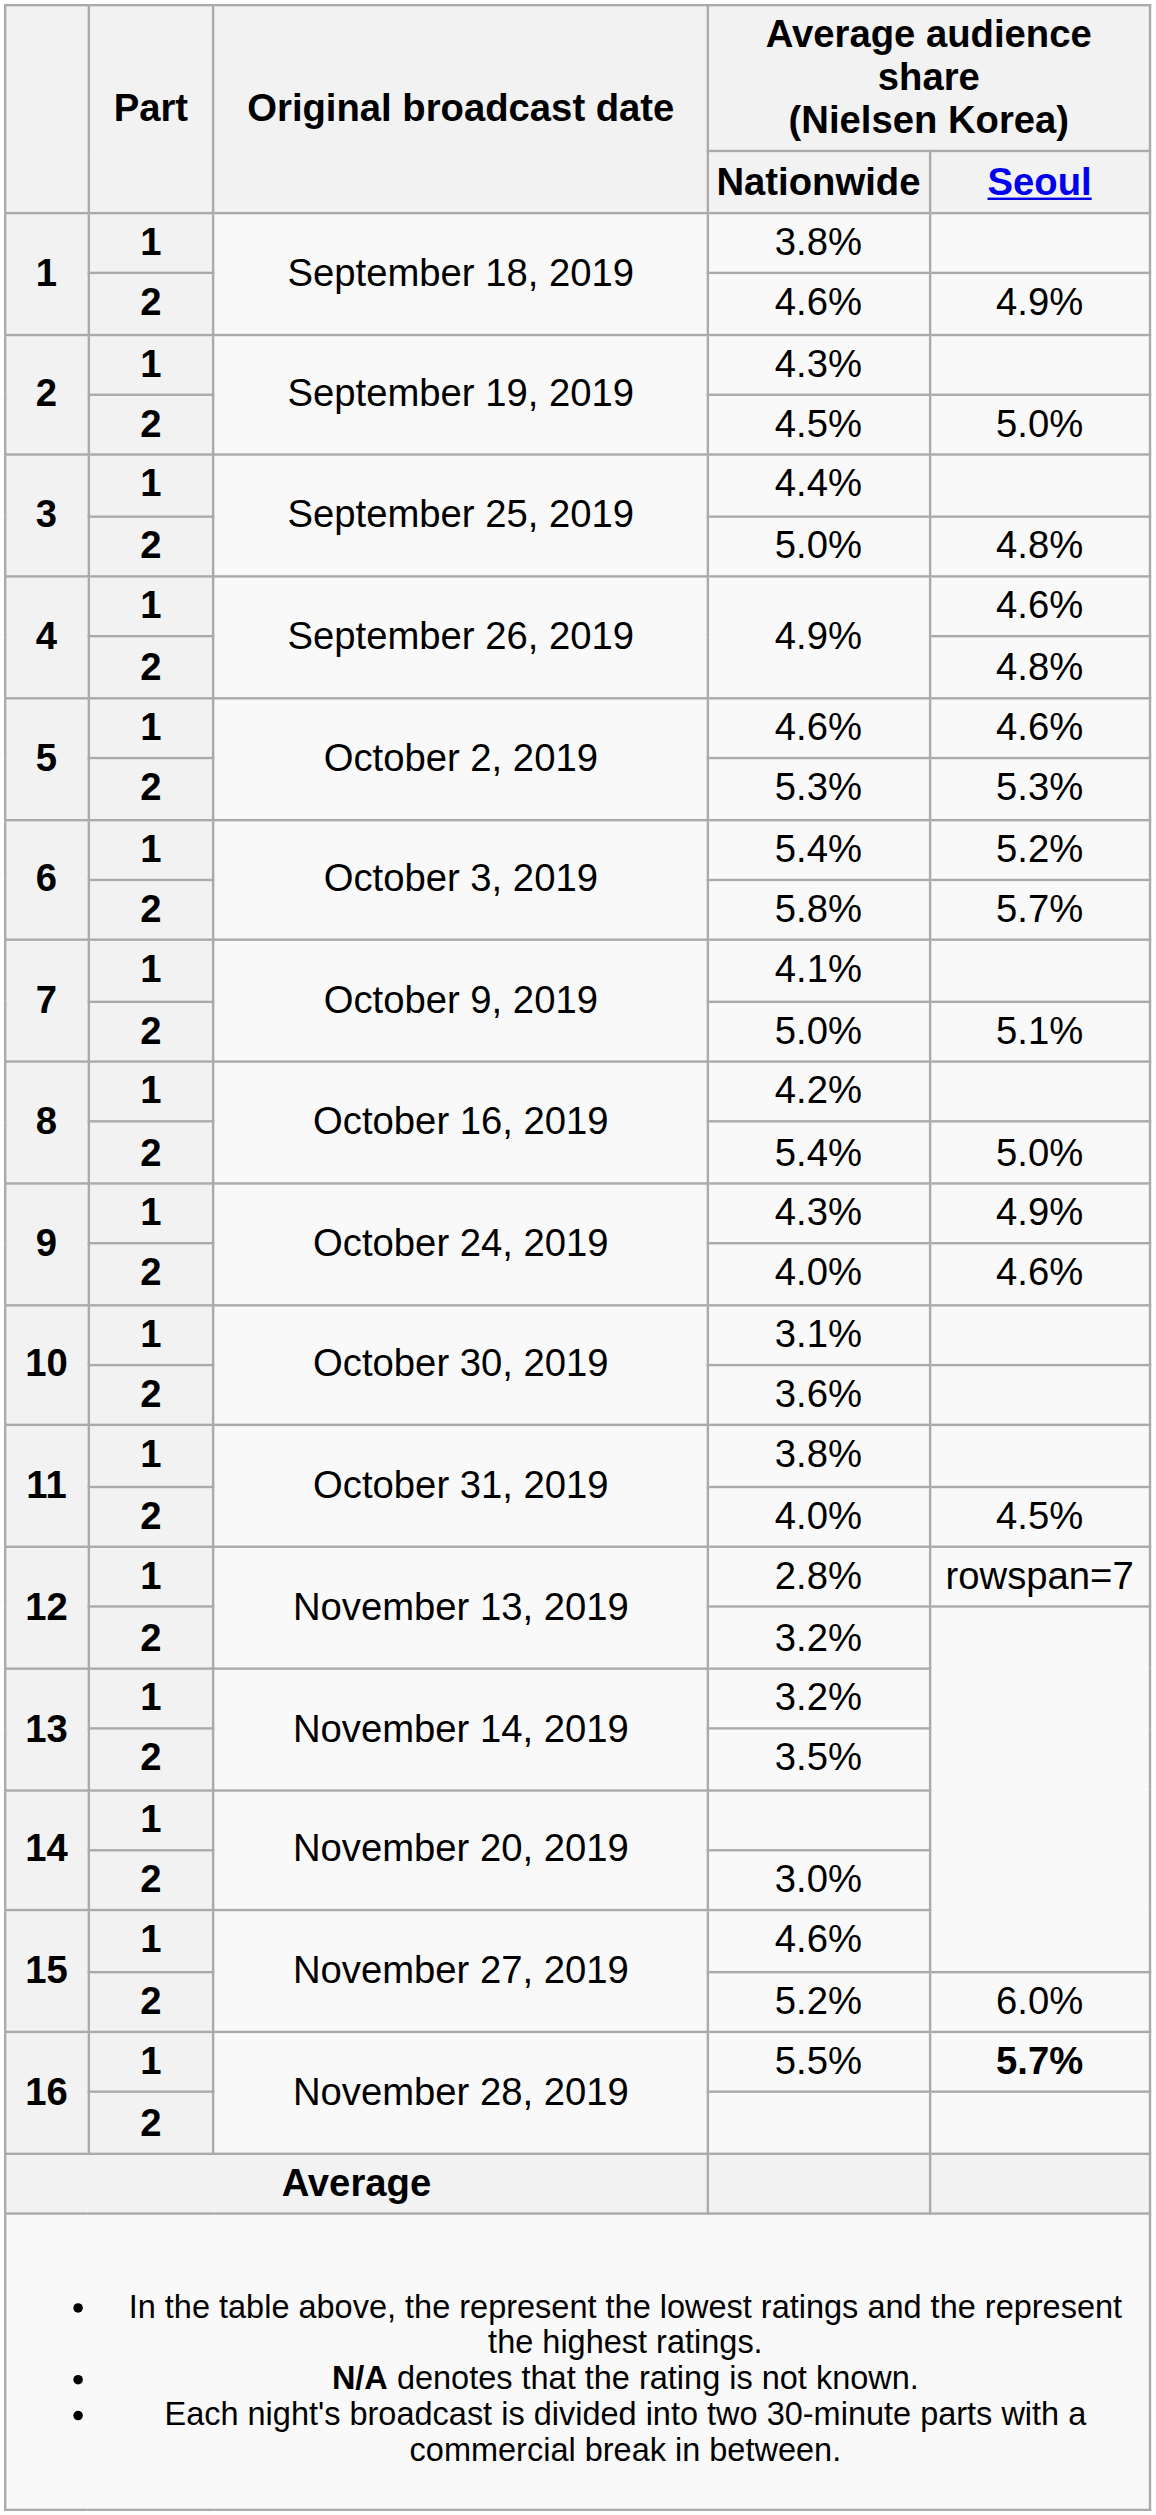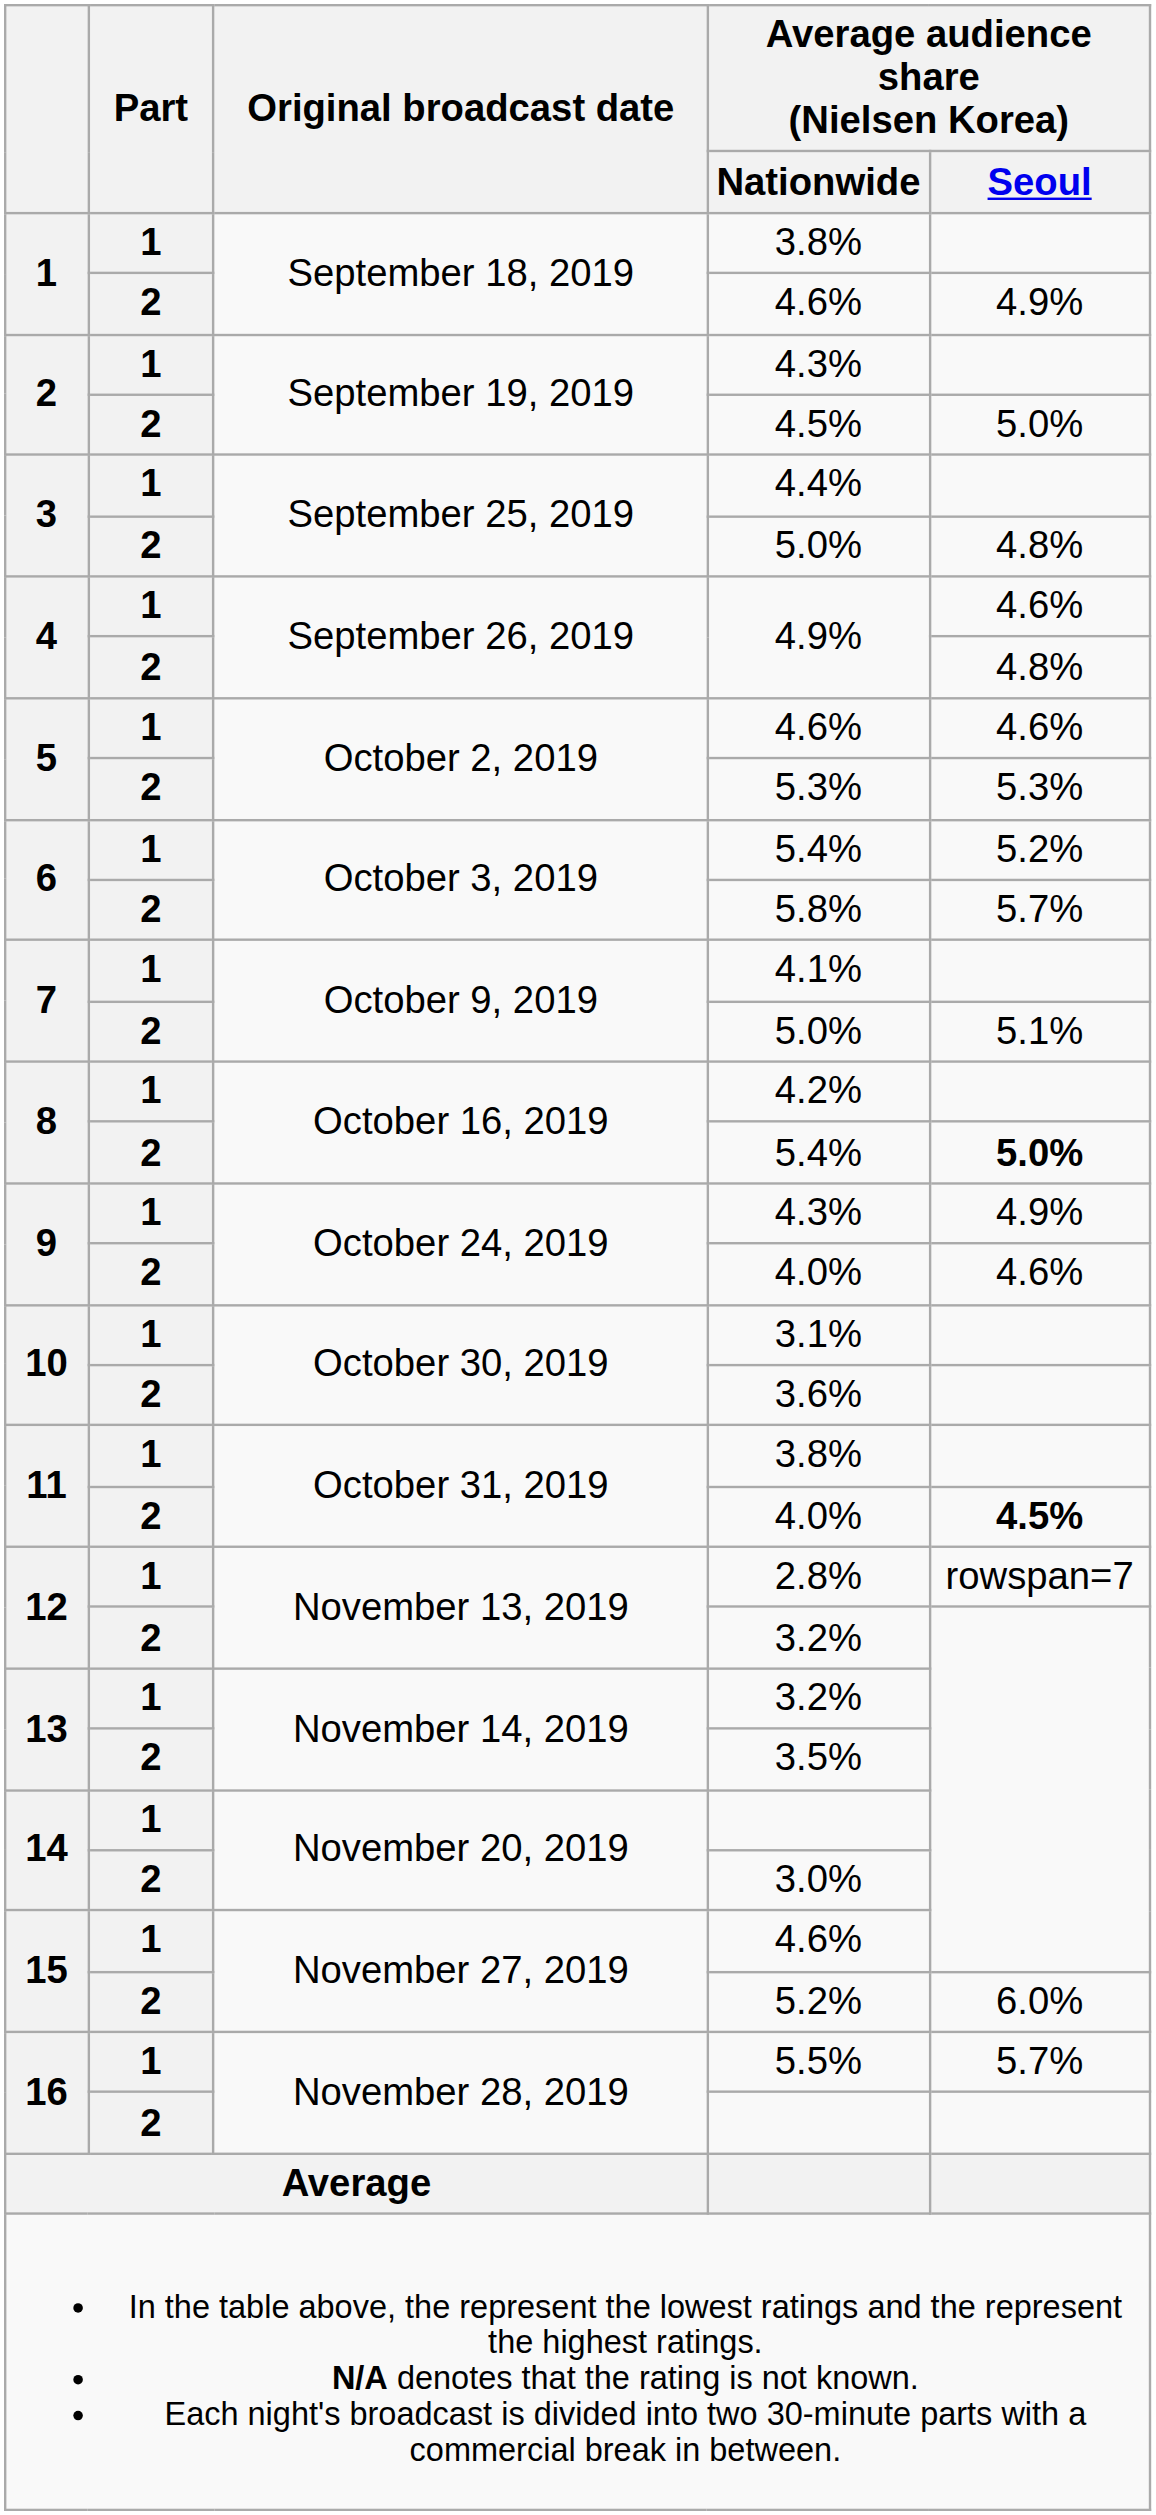(1040, 1151) normal -> (1040, 1151) bold
(1040, 1515) normal -> (1040, 1515) bold
(1040, 2061) bold -> (1040, 2061) normal
